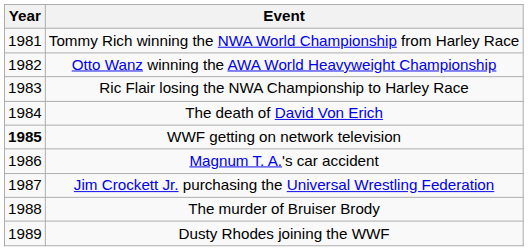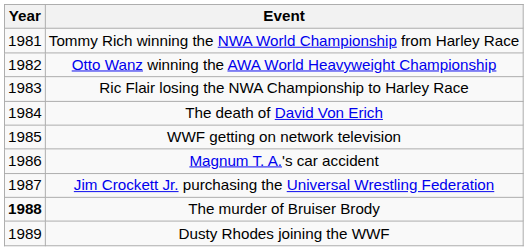(25, 137) bold -> (25, 137) normal
(25, 209) normal -> (25, 209) bold
